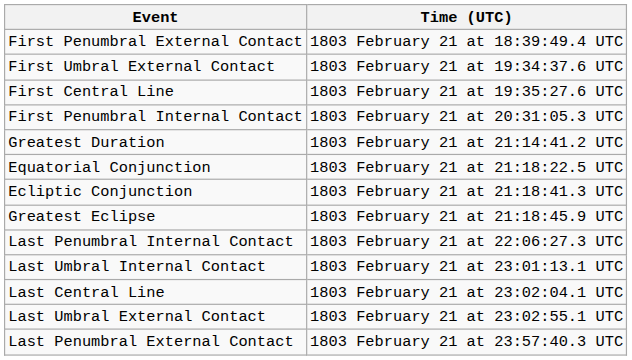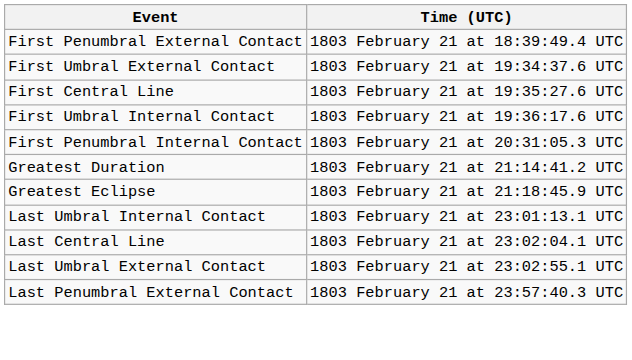+ row: (142, 117)
- row: (110, 167)
- row: (100, 192)
- row: (151, 242)
